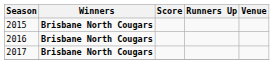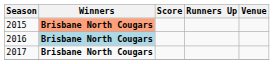(97, 25) no background -> (97, 25) lightsalmon background
(97, 39) no background -> (97, 39) lightblue background
